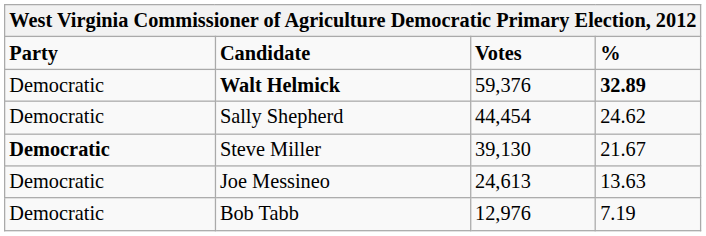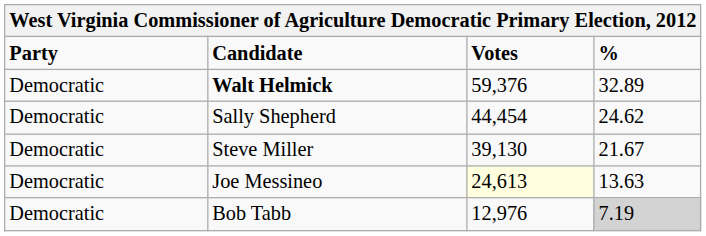(623, 85) bold -> (621, 85) normal
(60, 149) bold -> (57, 149) normal
(503, 181) no background -> (499, 181) lightyellow background
(618, 213) no background -> (616, 213) lightgrey background
